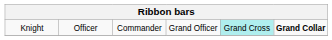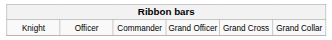(247, 28) paleturquoise background -> (246, 28) no background
(301, 27) bold -> (299, 28) normal
